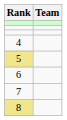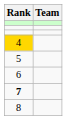(19, 43) no background -> (19, 43) gold background
(19, 59) khaki background -> (19, 59) no background
(19, 91) normal -> (19, 91) bold
(19, 107) khaki background -> (19, 107) no background
